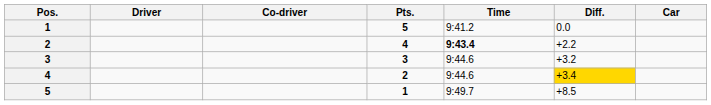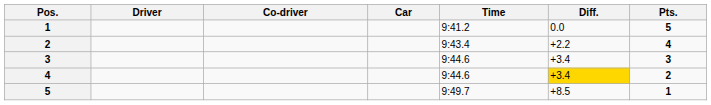columns swapped: (671, 12) <-> (405, 12)
(460, 44) bold -> (456, 44) normal
(566, 59) +3.2 -> (560, 59) +3.4
